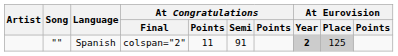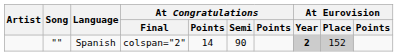(208, 43) 11 -> (208, 43) 14
(241, 43) 91 -> (241, 43) 90
(337, 43) 125 -> (337, 43) 152
